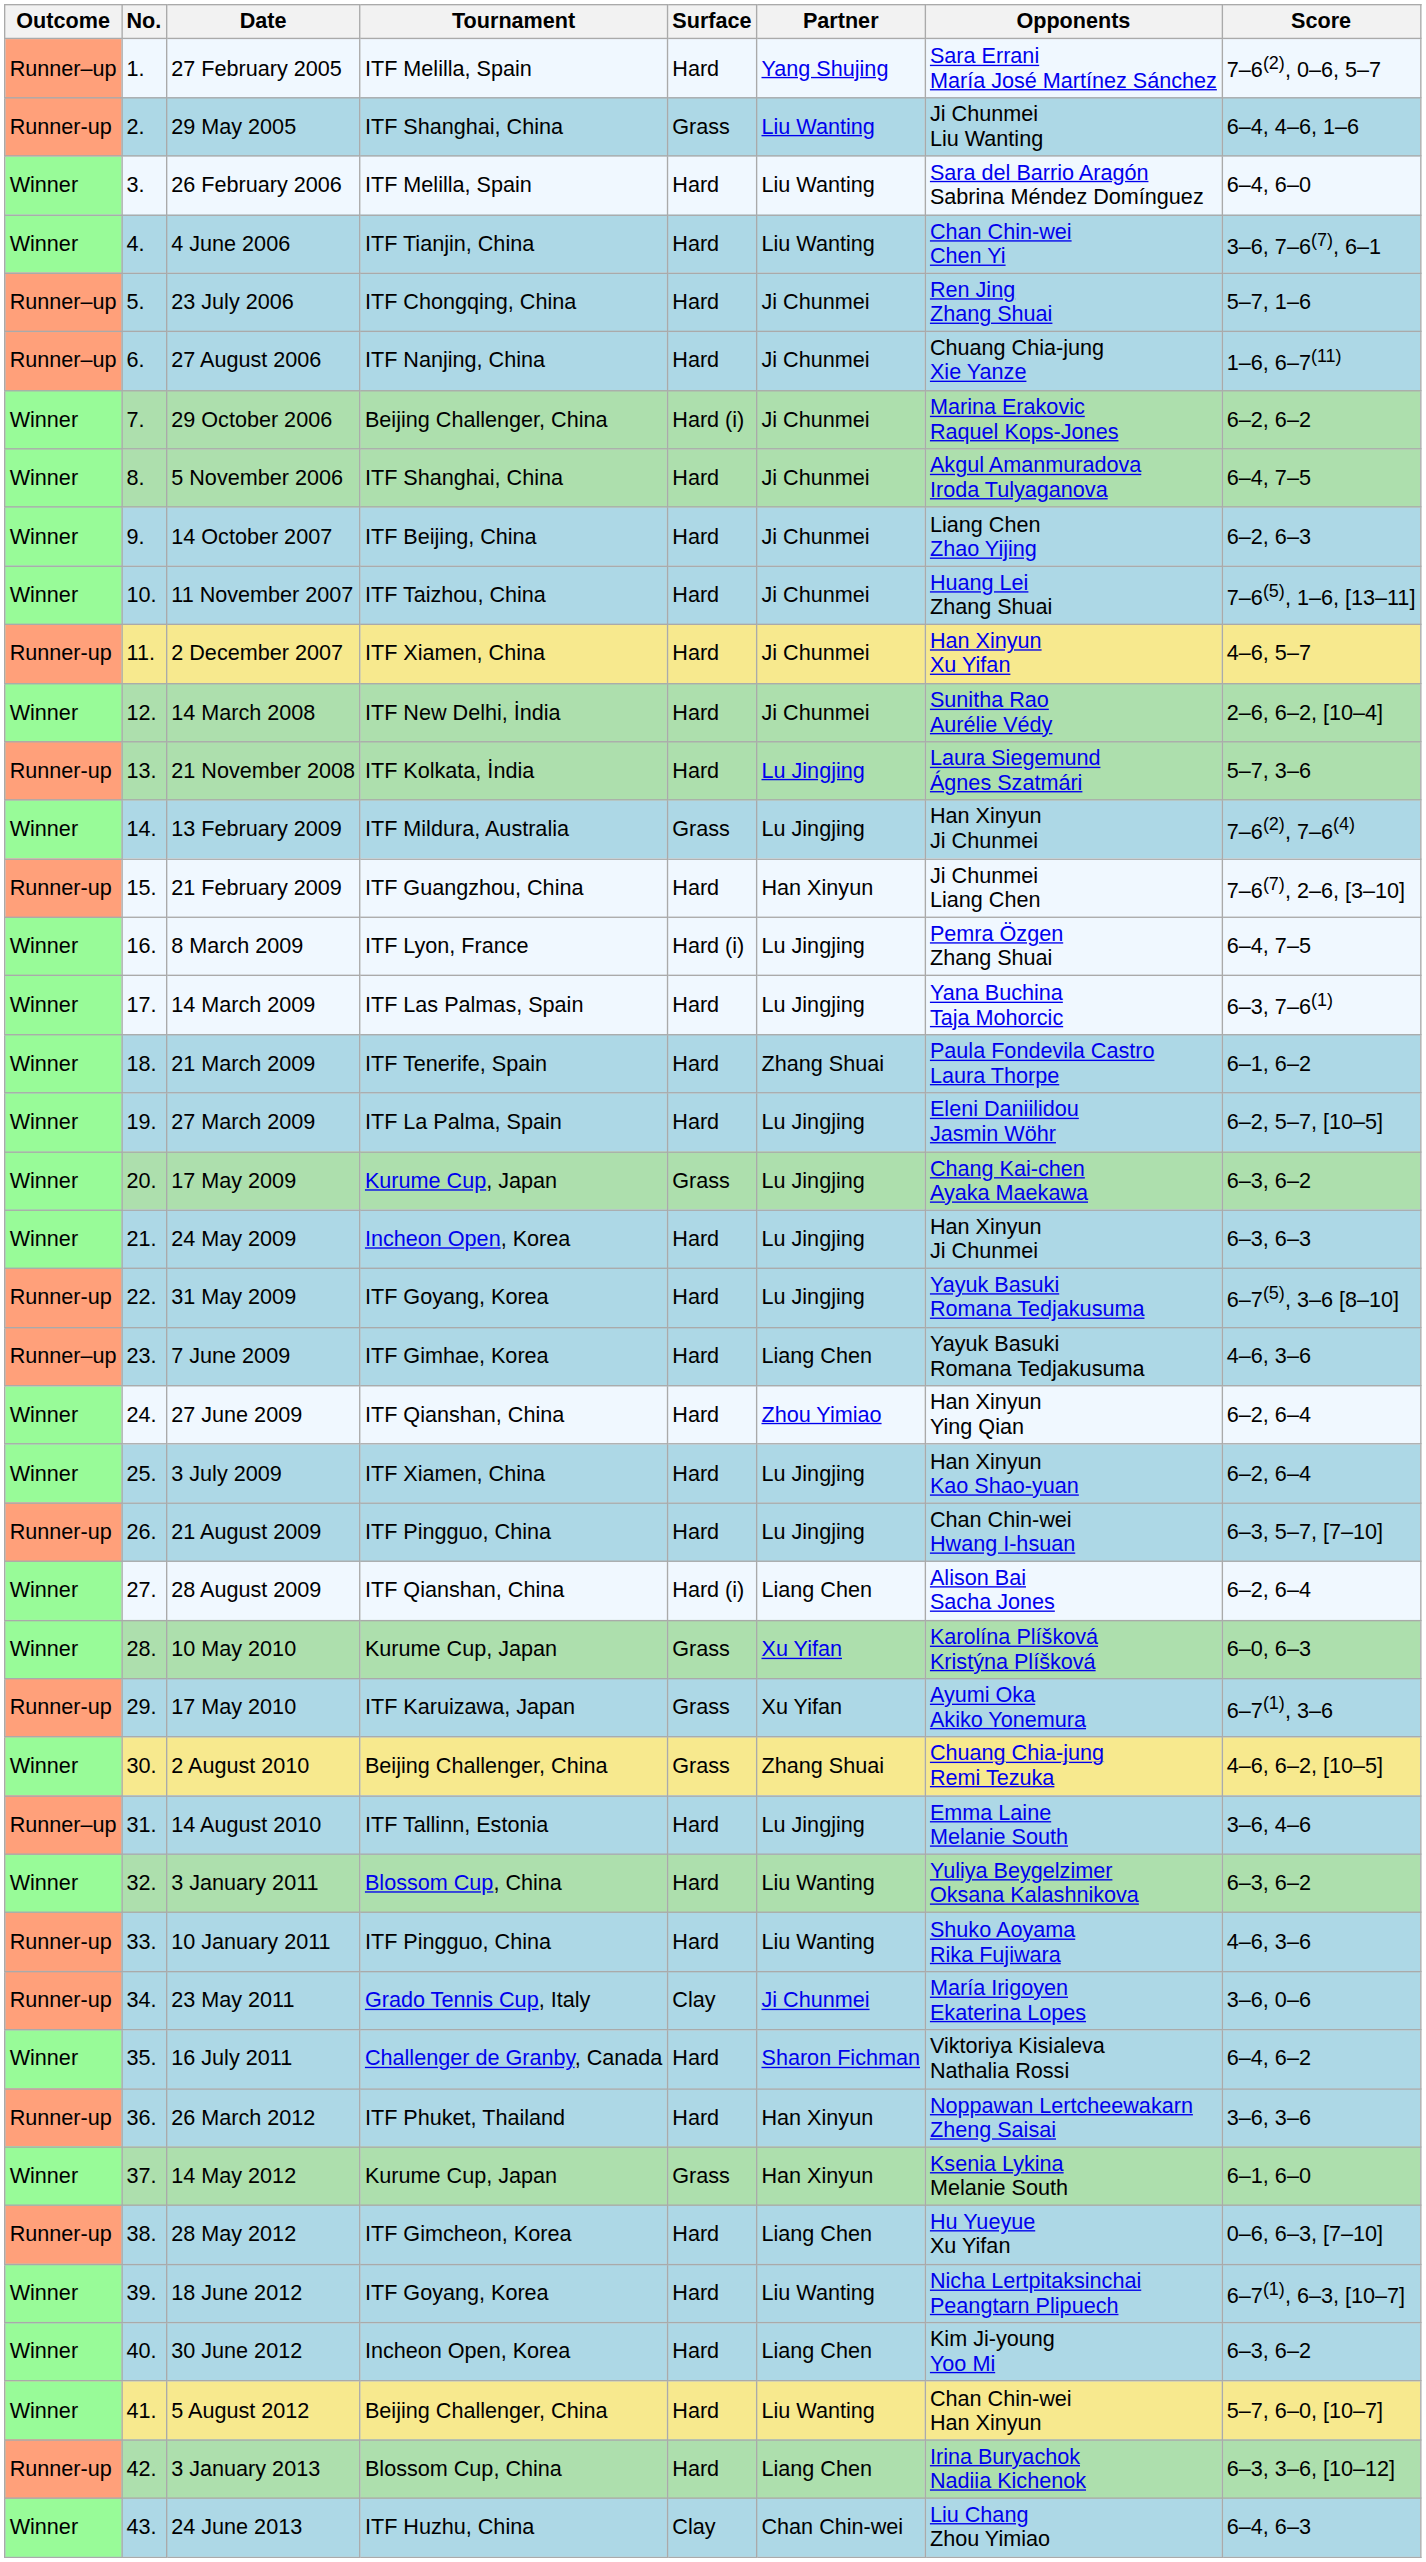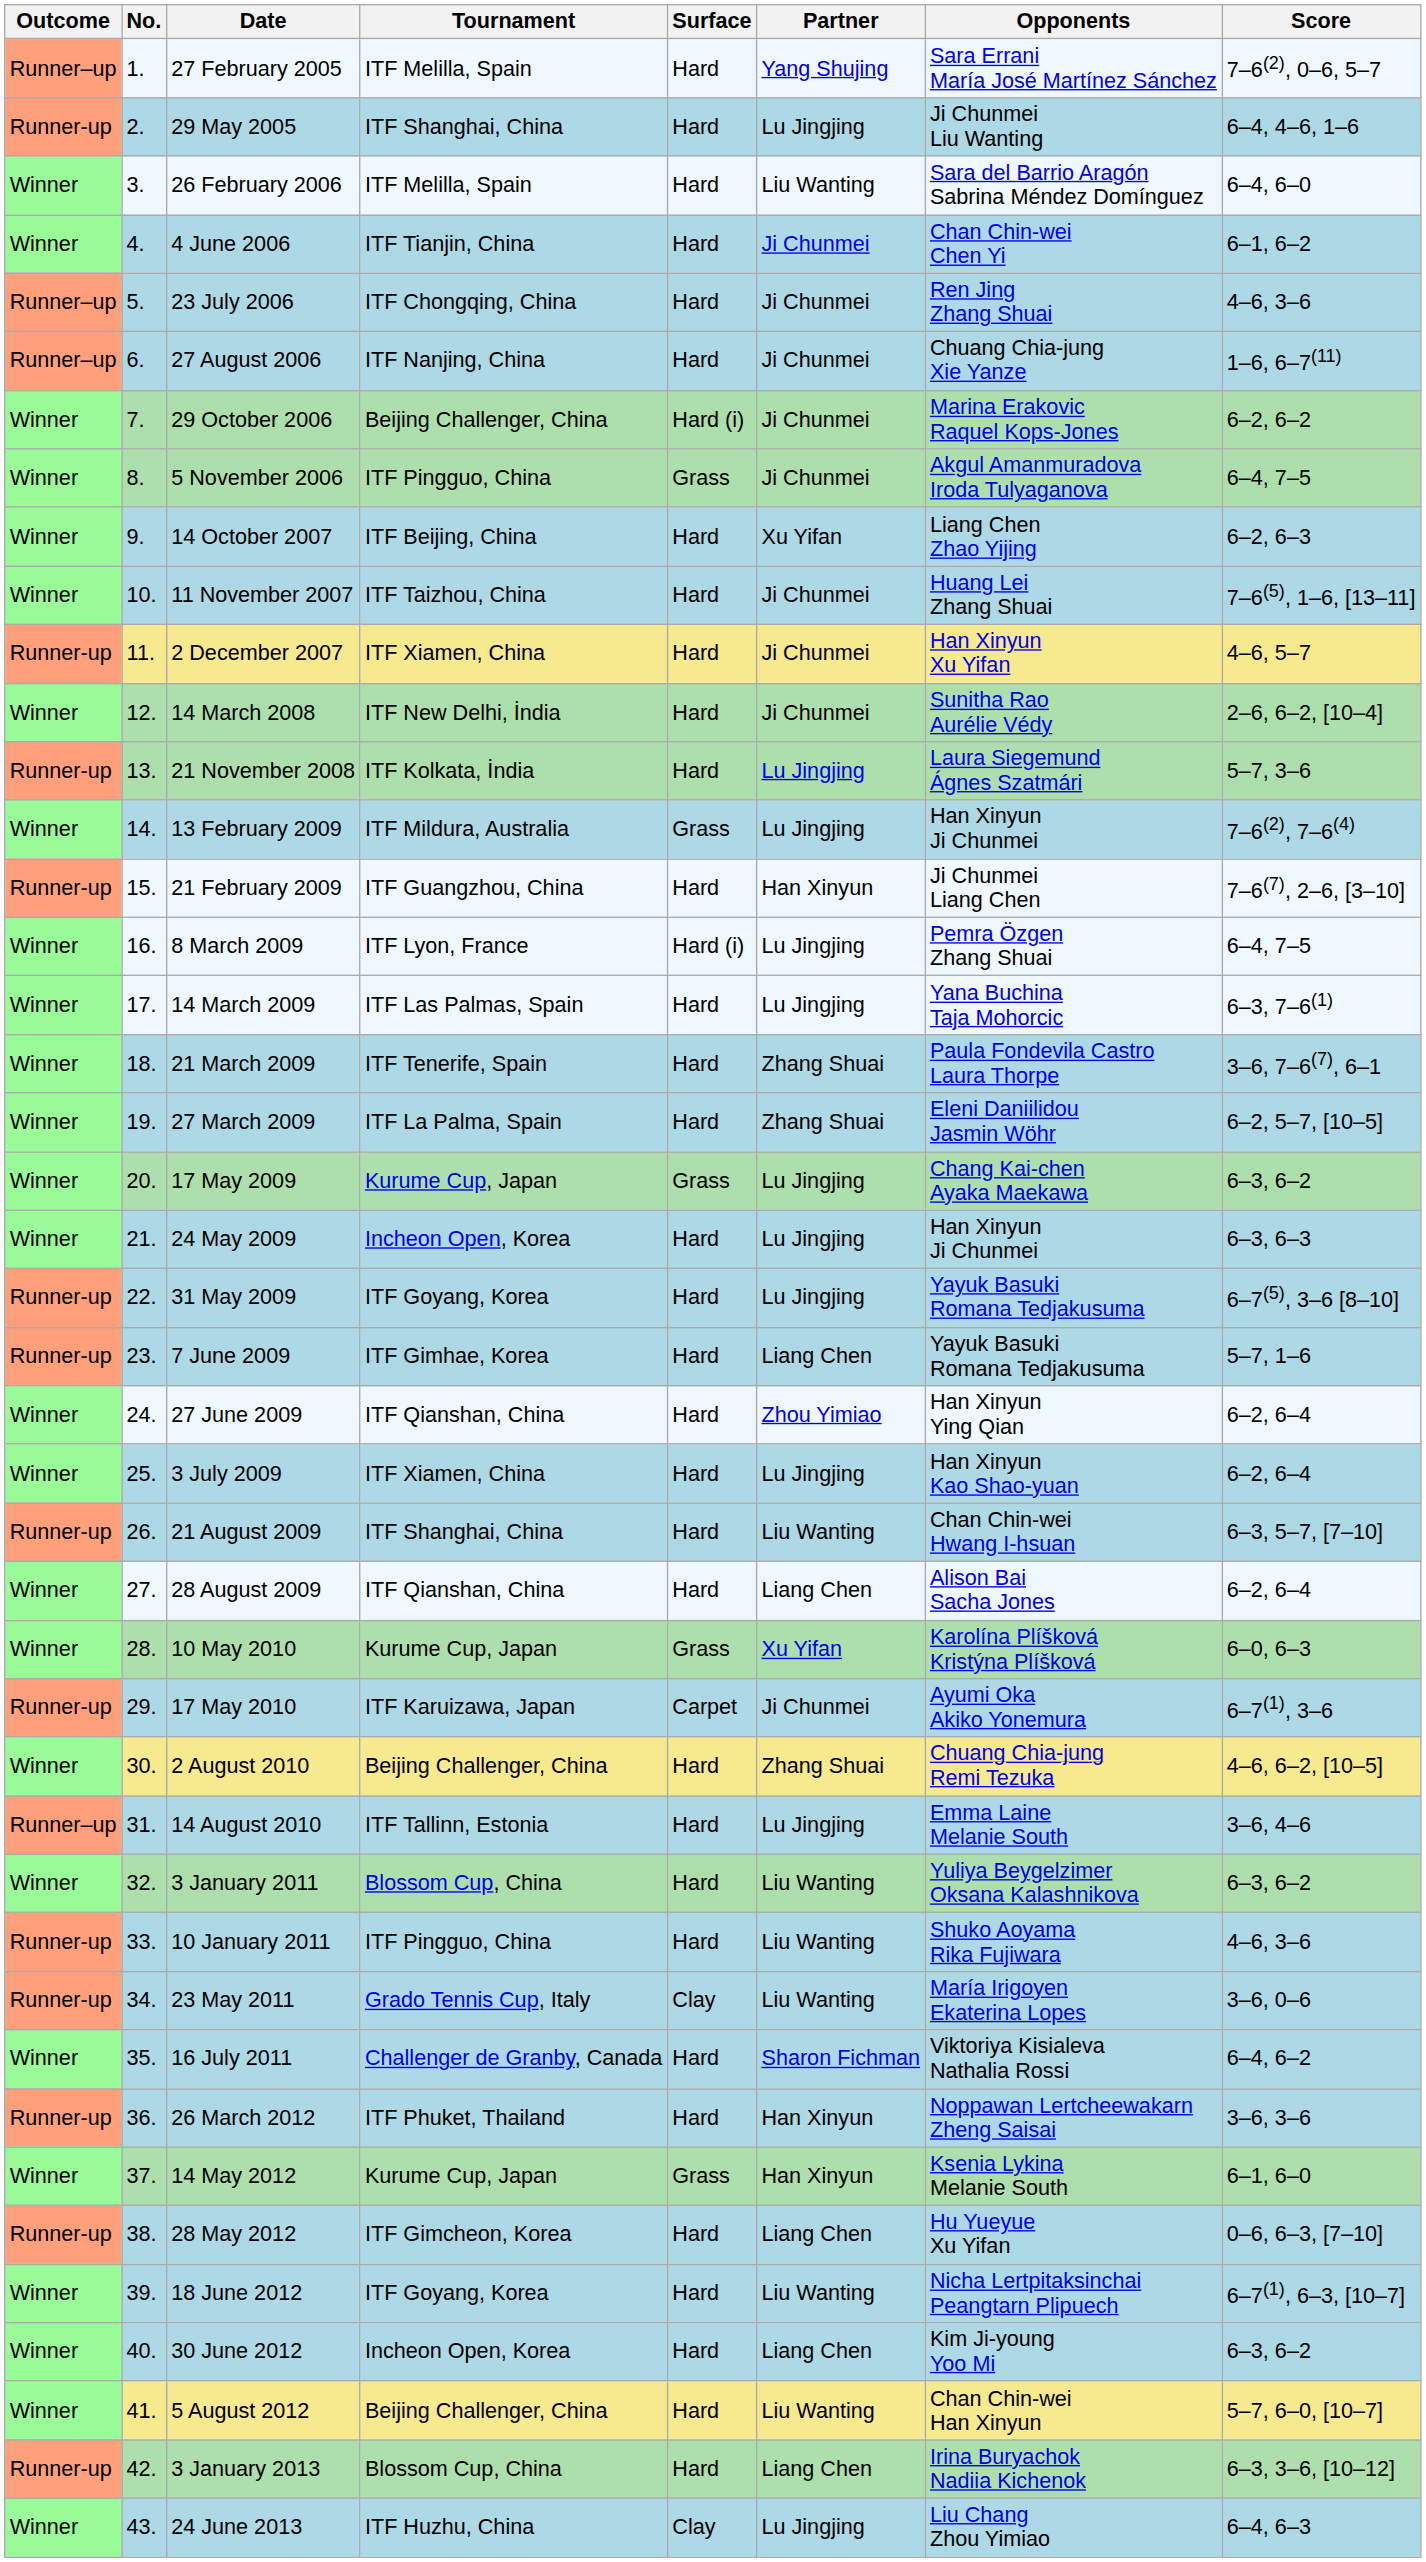(701, 126) Grass -> (696, 126) Hard
(818, 126) Liu Wanting -> (813, 126) Lu Jingjing
(818, 243) Liu Wanting -> (816, 243) Ji Chunmei
(1304, 243) 3–6, 7–6(7), 6–1 -> (1269, 243) 6–1, 6–2
(1269, 302) 5–7, 1–6 -> (1269, 302) 4–6, 3–6
(464, 477) ITF Shanghai, China -> (458, 477) ITF Pingguo, China
(696, 477) Hard -> (701, 477) Grass
(816, 536) Ji Chunmei -> (802, 536) Xu Yifan
(1269, 1063) 6–1, 6–2 -> (1304, 1063) 3–6, 7–6(7), 6–1
(813, 1122) Lu Jingjing -> (823, 1122) Zhang Shuai
(63, 1356) Runner–up -> (61, 1356) Runner-up
(1269, 1356) 4–6, 3–6 -> (1269, 1356) 5–7, 1–6
(458, 1531) ITF Pingguo, China -> (464, 1531) ITF Shanghai, China
(813, 1531) Lu Jingjing -> (818, 1531) Liu Wanting
(708, 1590) Hard (i) -> (696, 1590) Hard
(701, 1707) Grass -> (705, 1707) Carpet
(802, 1707) Xu Yifan -> (816, 1707) Ji Chunmei
(701, 1766) Grass -> (696, 1766) Hard
(816, 2000) Ji Chunmei -> (818, 2000) Liu Wanting
(832, 2527) Chan Chin-wei -> (813, 2527) Lu Jingjing
